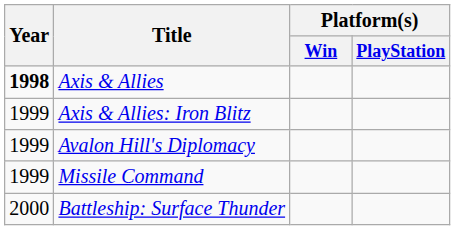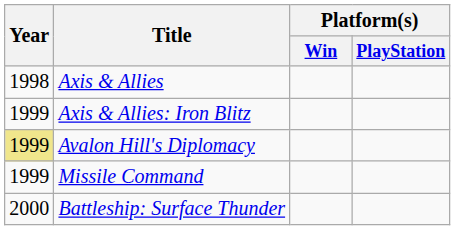(29, 81) bold -> (29, 81) normal
(29, 145) no background -> (29, 145) khaki background
